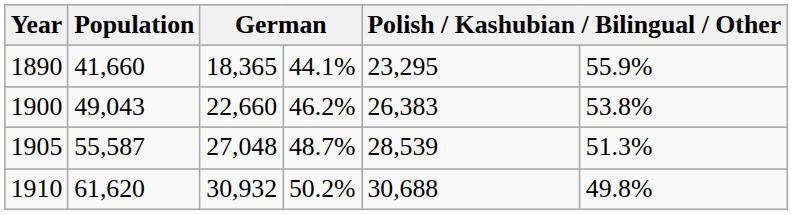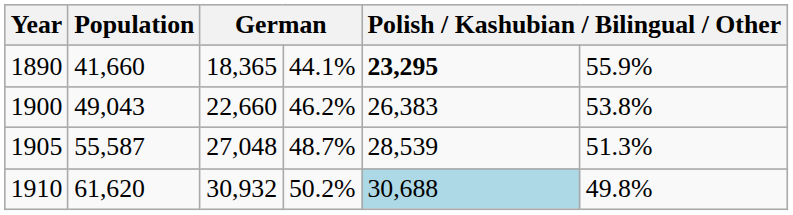(403, 65) normal -> (403, 65) bold
(403, 188) no background -> (403, 188) lightblue background
